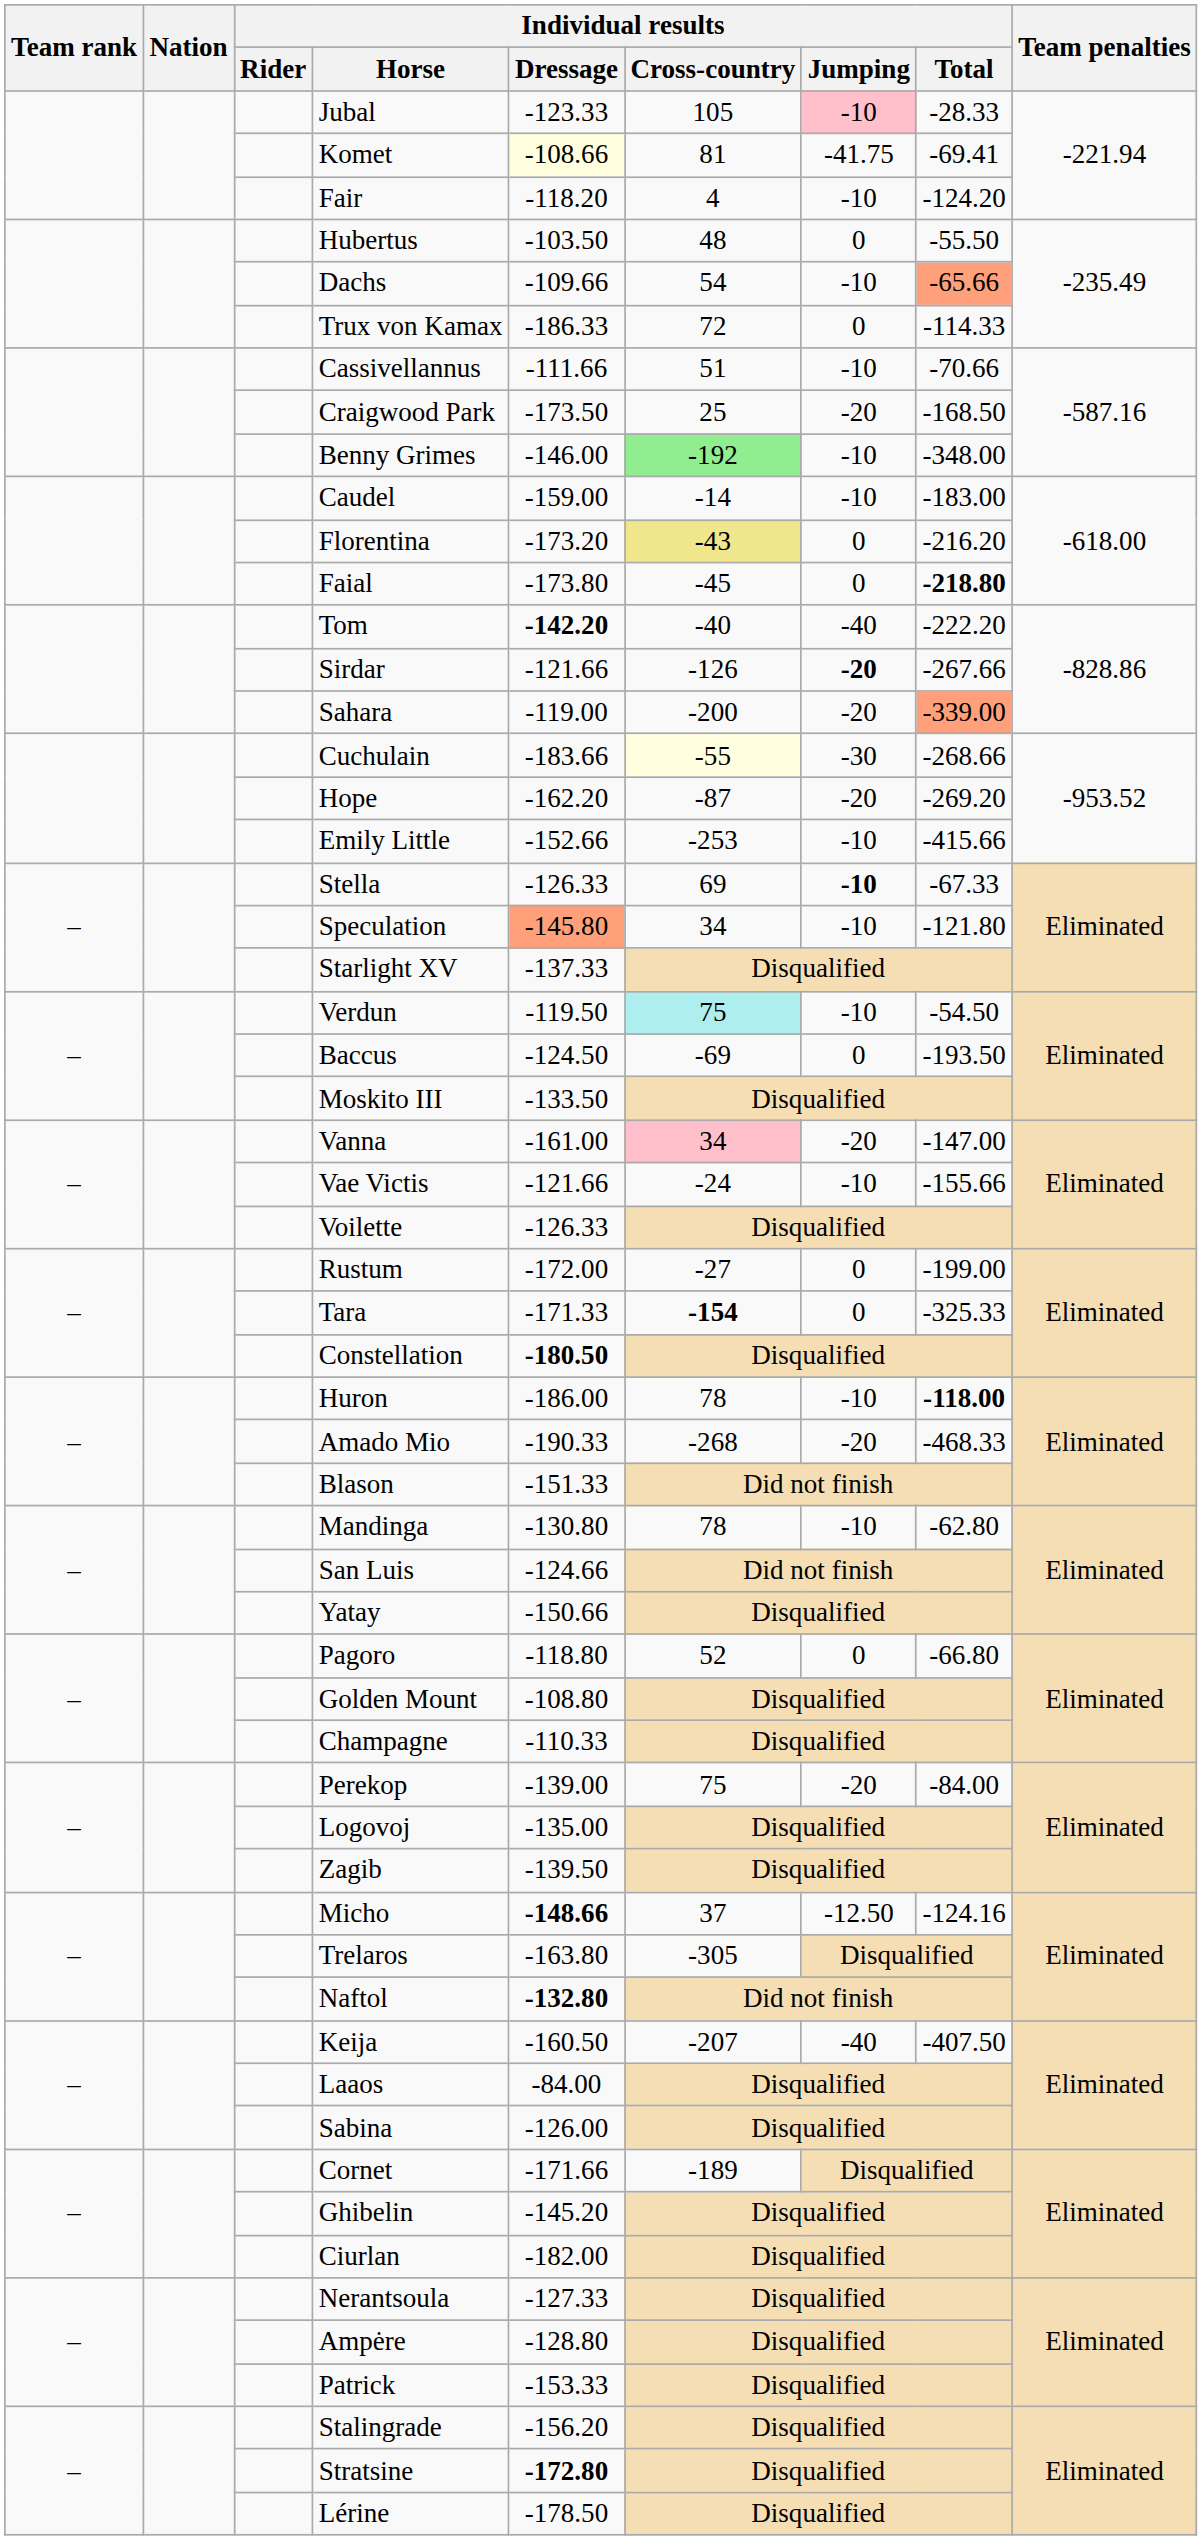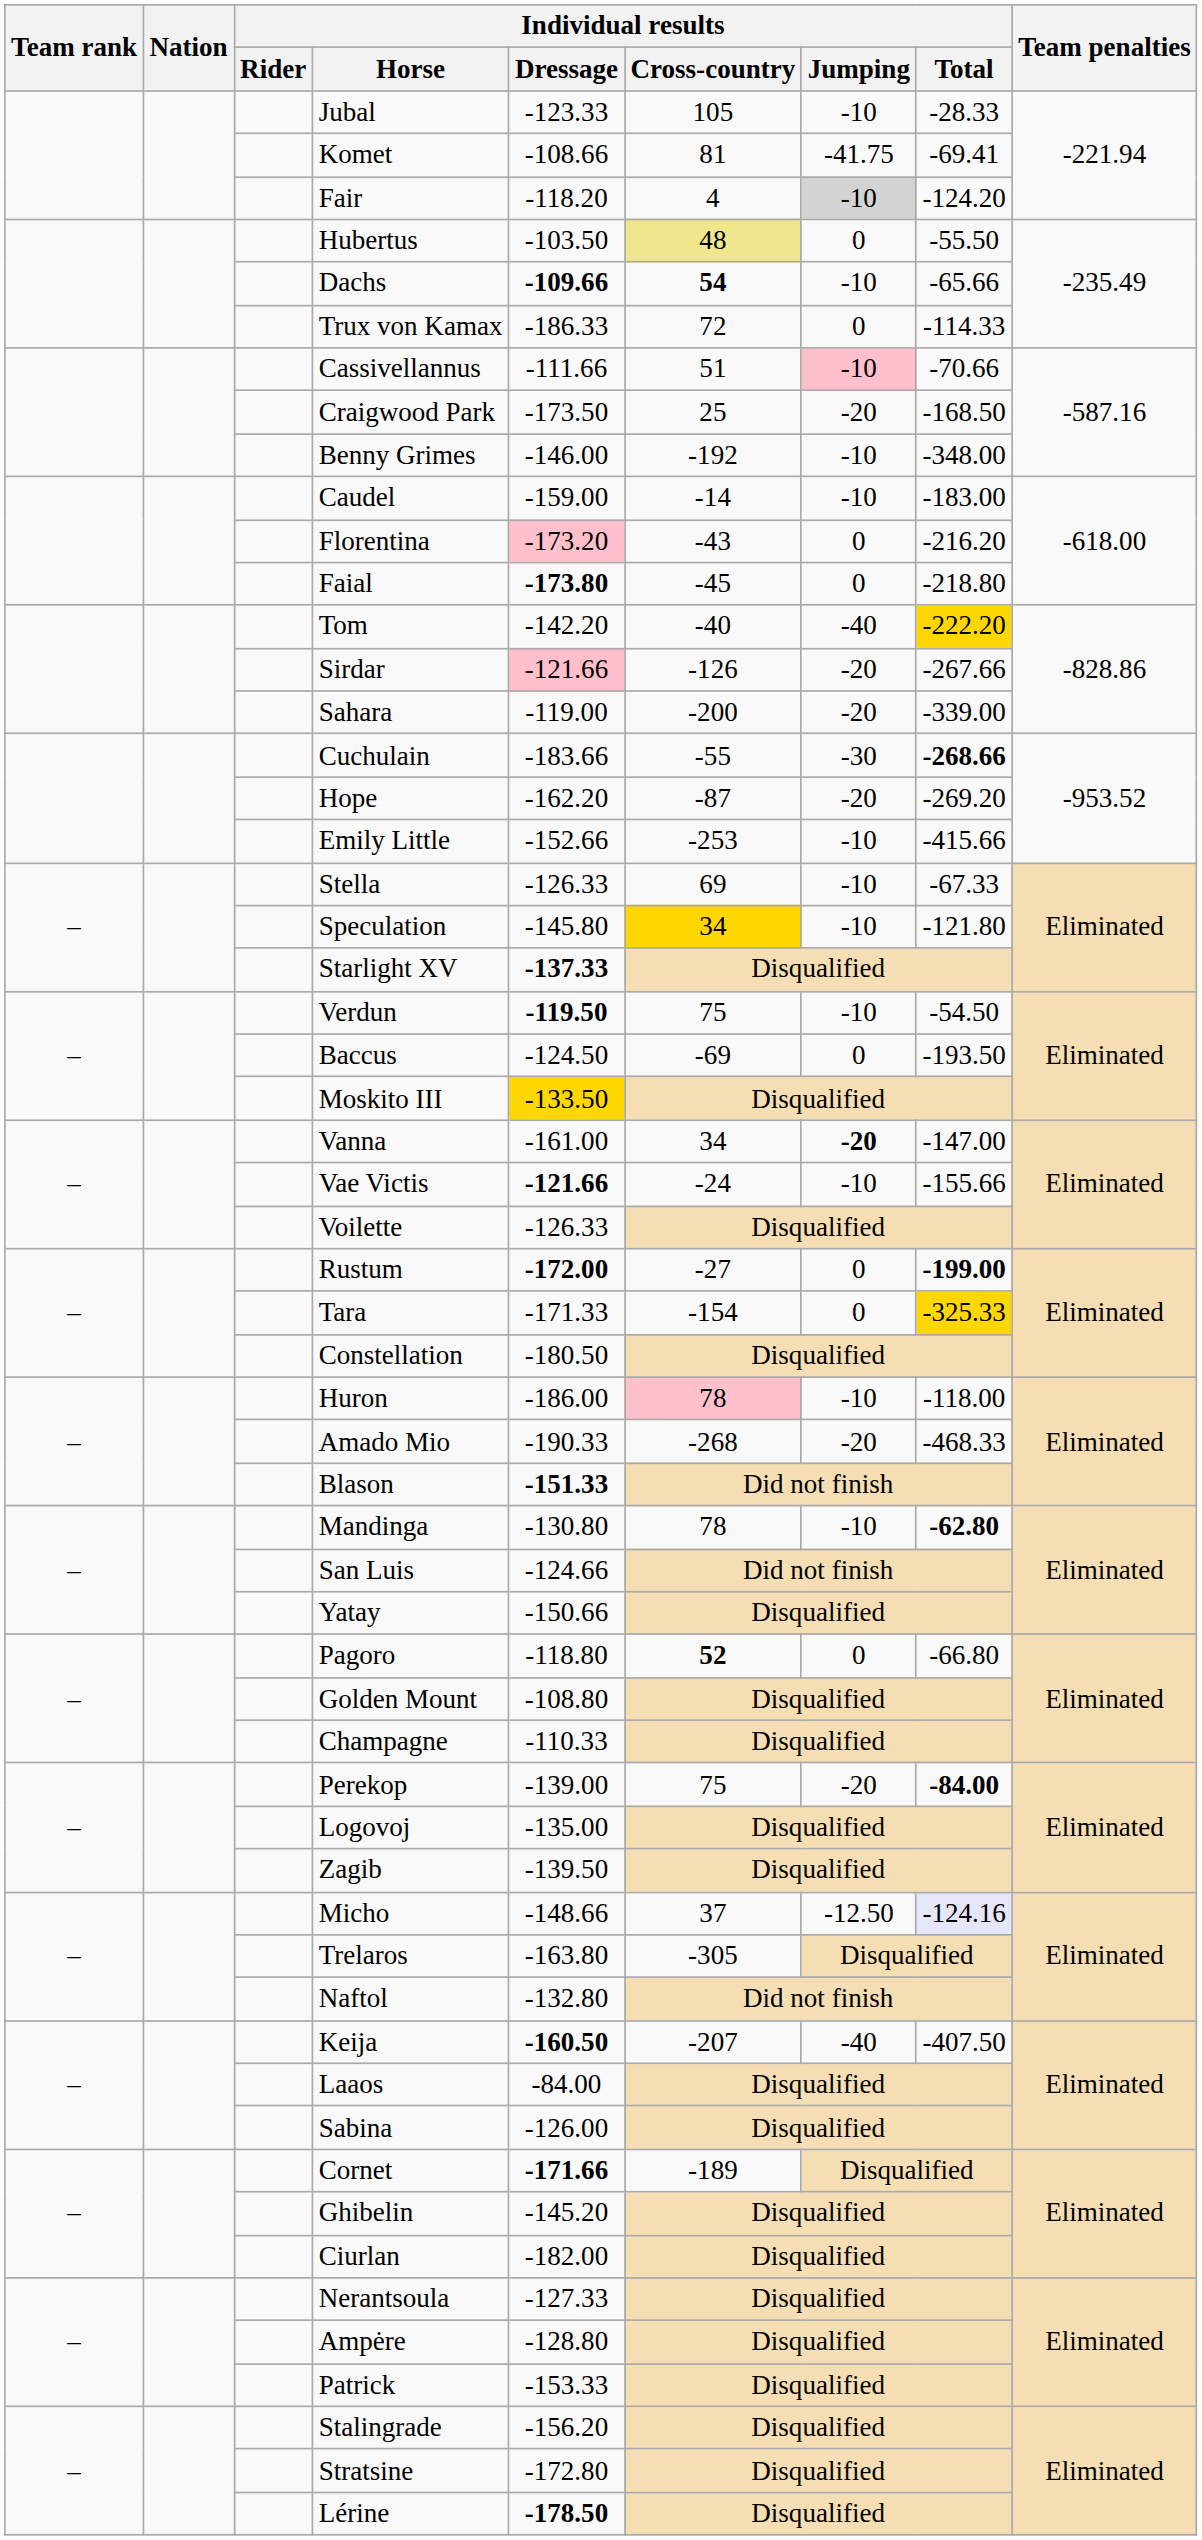(859, 111) pink background -> (859, 111) no background
(566, 154) lightyellow background -> (566, 154) no background
(859, 197) no background -> (859, 197) lightgrey background
(713, 240) no background -> (713, 240) khaki background
(566, 283) normal -> (566, 283) bold
(713, 283) normal -> (713, 283) bold
(964, 283) lightsalmon background -> (964, 283) no background
(859, 369) no background -> (859, 369) pink background
(713, 454) lightgreen background -> (713, 454) no background
(566, 540) no background -> (566, 540) pink background
(713, 540) khaki background -> (713, 540) no background
(566, 583) normal -> (566, 583) bold
(964, 583) bold -> (964, 583) normal
(566, 626) bold -> (566, 626) normal
(964, 626) no background -> (964, 626) gold background
(566, 669) no background -> (566, 669) pink background
(859, 669) bold -> (859, 669) normal
(964, 712) lightsalmon background -> (964, 712) no background
(713, 754) lightyellow background -> (713, 754) no background
(964, 754) normal -> (964, 754) bold
(859, 883) bold -> (859, 883) normal
(566, 926) lightsalmon background -> (566, 926) no background
(713, 926) no background -> (713, 926) gold background
(566, 969) normal -> (566, 969) bold
(566, 1012) normal -> (566, 1012) bold
(713, 1012) paleturquoise background -> (713, 1012) no background
(566, 1098) no background -> (566, 1098) gold background
(713, 1140) pink background -> (713, 1140) no background
(859, 1140) normal -> (859, 1140) bold
(566, 1183) normal -> (566, 1183) bold
(566, 1269) normal -> (566, 1269) bold
(964, 1269) normal -> (964, 1269) bold
(713, 1312) bold -> (713, 1312) normal
(964, 1312) no background -> (964, 1312) gold background
(566, 1355) bold -> (566, 1355) normal
(713, 1398) no background -> (713, 1398) pink background
(964, 1398) bold -> (964, 1398) normal
(566, 1483) normal -> (566, 1483) bold
(964, 1526) normal -> (964, 1526) bold
(713, 1655) normal -> (713, 1655) bold
(964, 1784) normal -> (964, 1784) bold
(566, 1912) bold -> (566, 1912) normal
(964, 1912) no background -> (964, 1912) lavender background
(566, 1998) bold -> (566, 1998) normal
(566, 2041) normal -> (566, 2041) bold
(566, 2170) normal -> (566, 2170) bold
(566, 2470) bold -> (566, 2470) normal
(566, 2513) normal -> (566, 2513) bold
